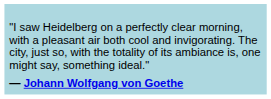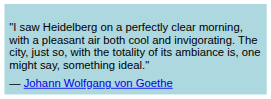(96, 83) bold -> (91, 83) normal
